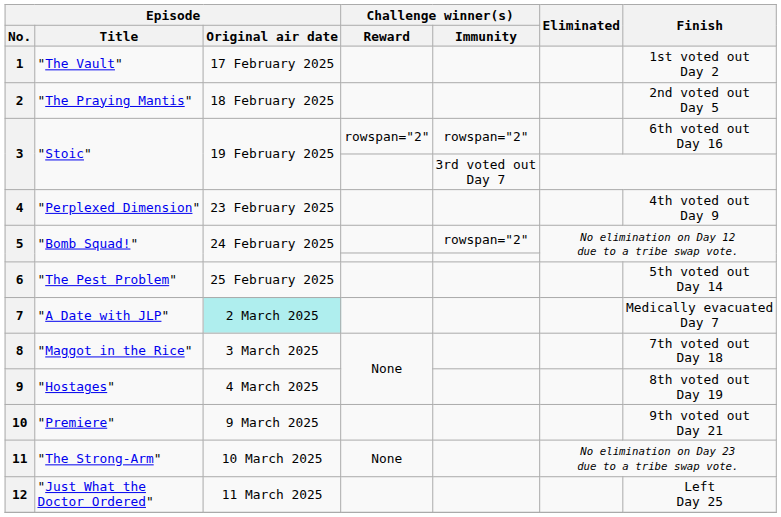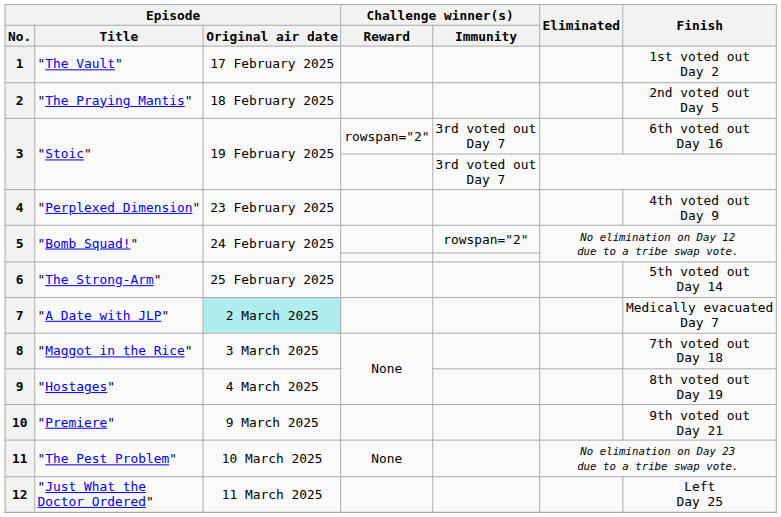(486, 136) rowspan="2" -> (486, 136) 3rd voted out Day 7
(107, 279) "The Pest Problem" -> (99, 279) "The Strong-Arm"
(99, 458) "The Strong-Arm" -> (107, 458) "The Pest Problem"
